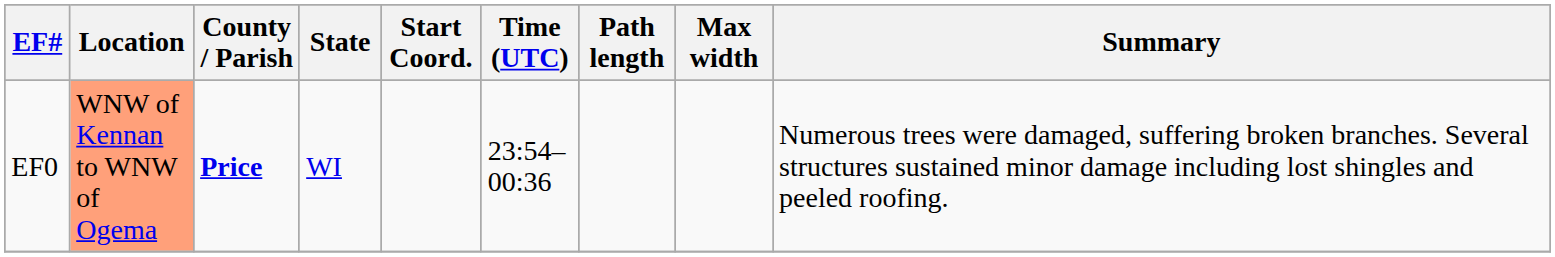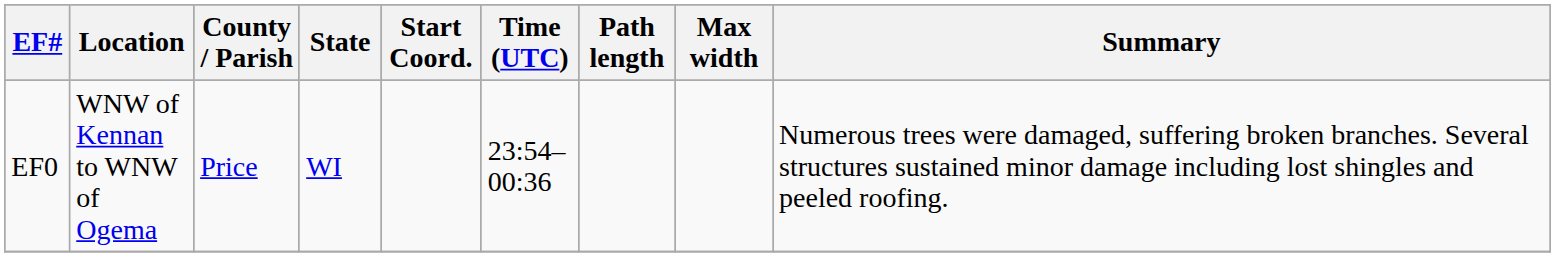(128, 165) lightsalmon background -> (128, 165) no background
(231, 165) bold -> (229, 165) normal
